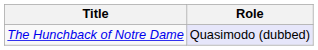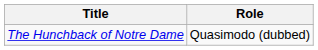(250, 34) lavender background -> (250, 34) no background
